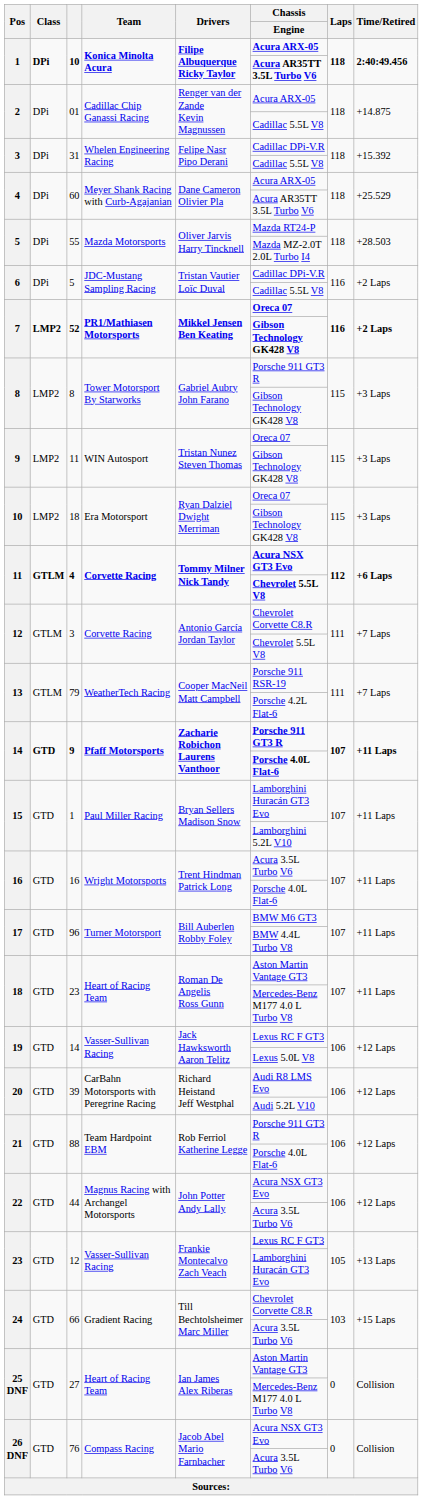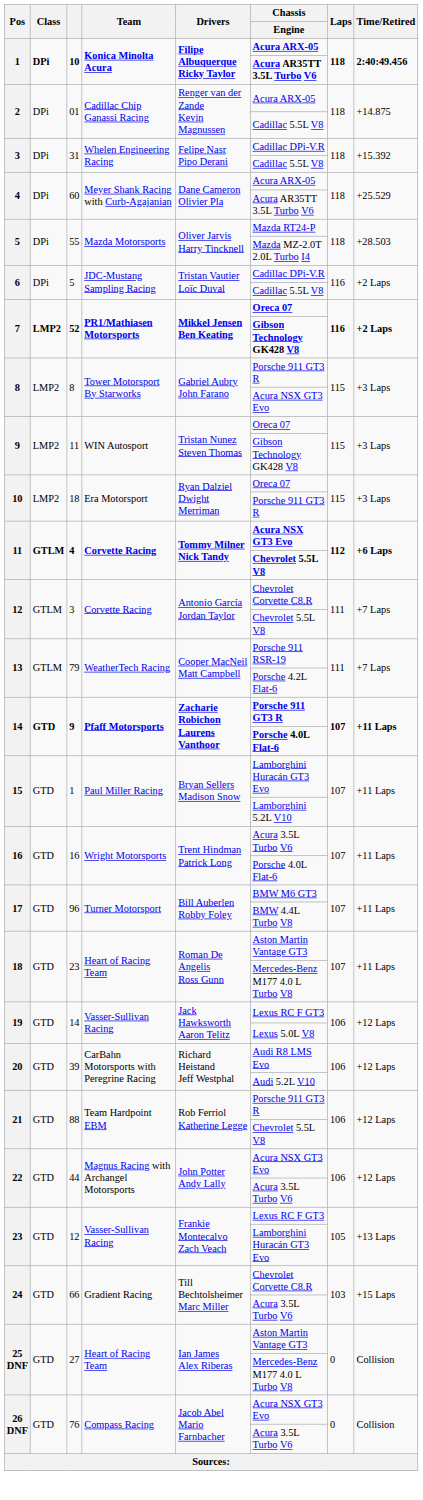(277, 408) Gibson Technology GK428 V8 -> (288, 402) Acura NSX GT3 Evo
(277, 525) Gibson Technology GK428 V8 -> (289, 507) Porsche 911 GT3 R
(280, 1158) Porsche 4.0L Flat-6 -> (284, 1134) Chevrolet 5.5L V8
